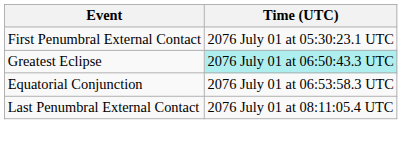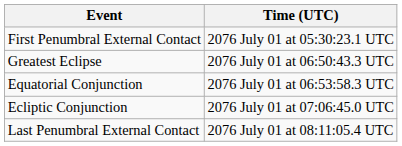(301, 61) paleturquoise background -> (301, 61) no background
+ row: (68, 107)
